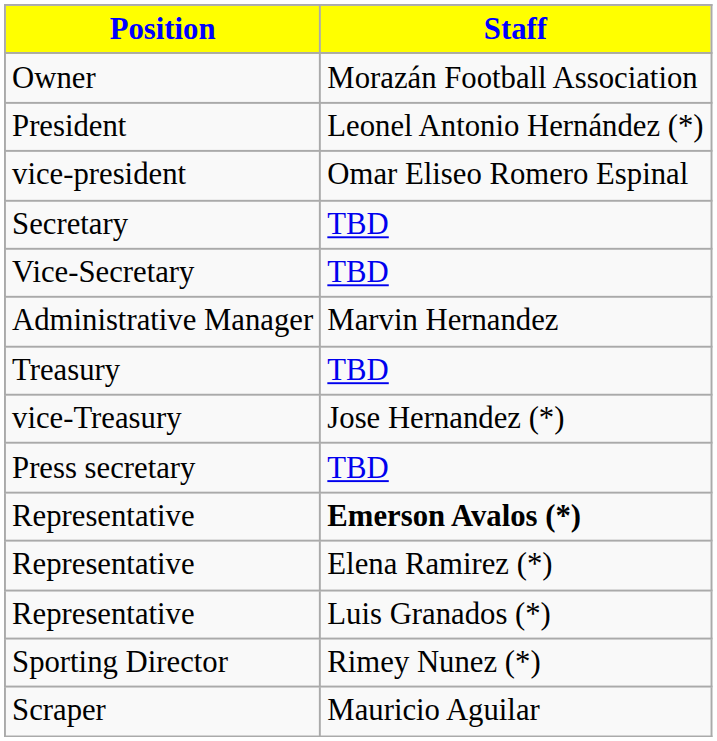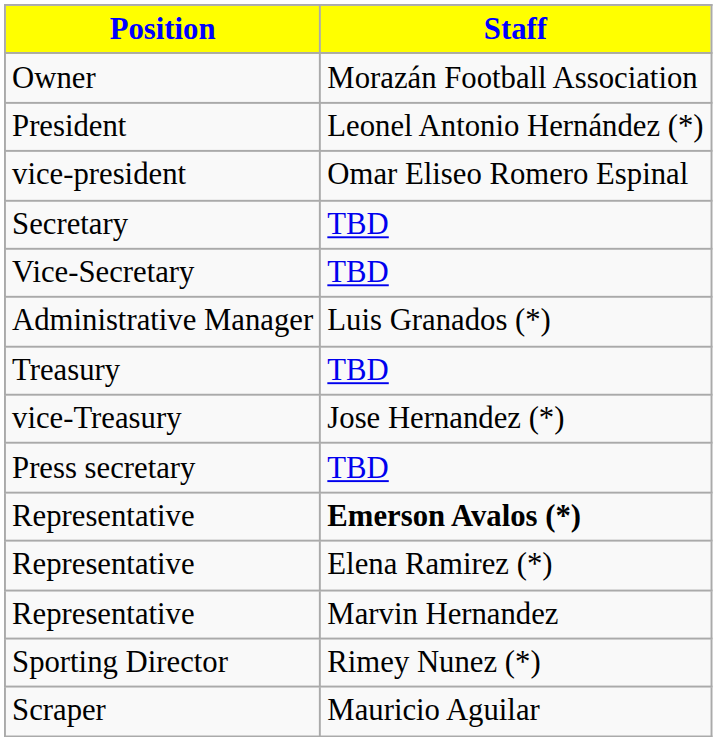(443, 321) Marvin Hernandez -> (439, 321) Luis Granados (*)
(439, 613) Luis Granados (*) -> (443, 613) Marvin Hernandez
